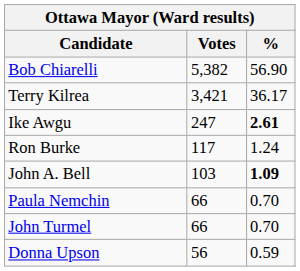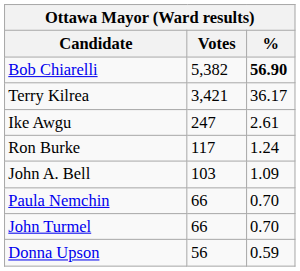(269, 69) normal -> (269, 69) bold
(265, 122) bold -> (265, 122) normal
(265, 174) bold -> (265, 174) normal
